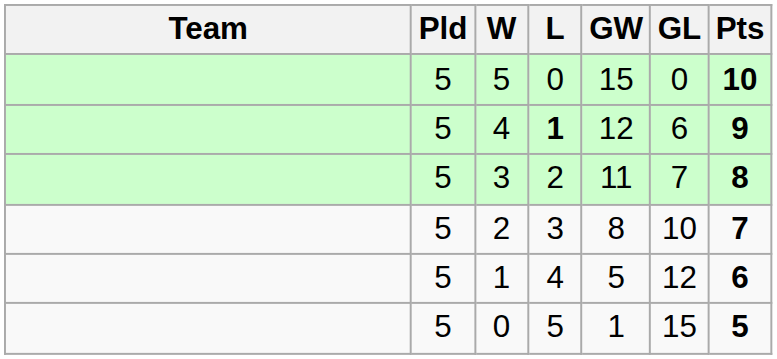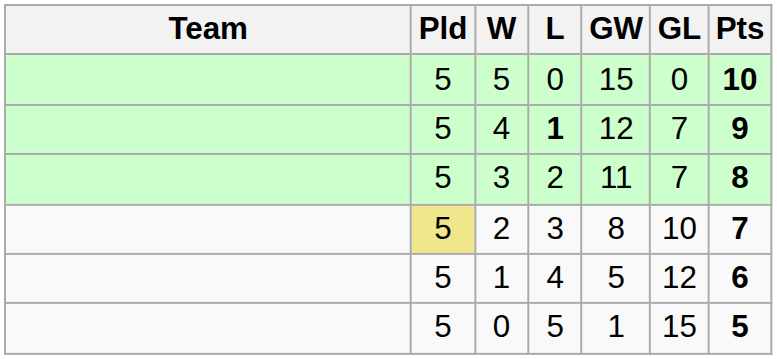(679, 128) 6 -> (679, 128) 7
(443, 228) no background -> (443, 228) khaki background
